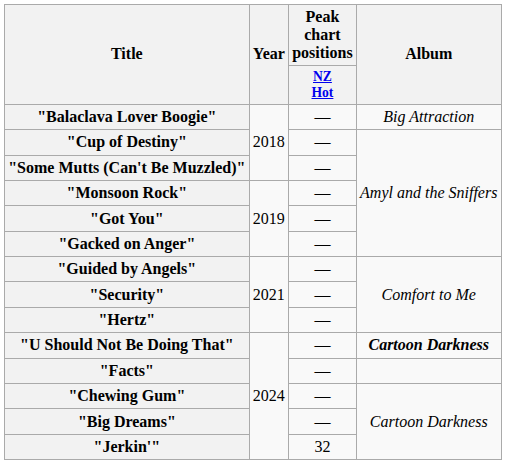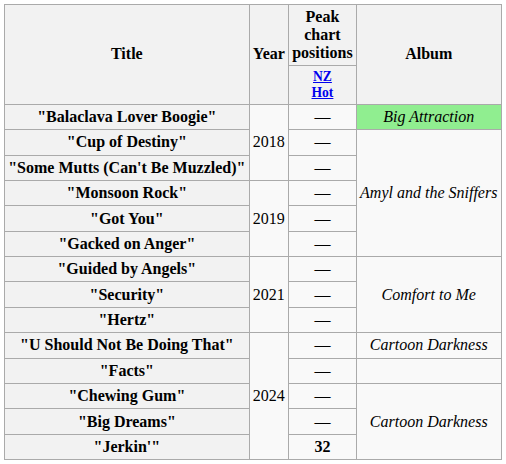(429, 116) no background -> (429, 116) lightgreen background
(429, 345) bold -> (429, 345) normal
(322, 446) normal -> (322, 446) bold
